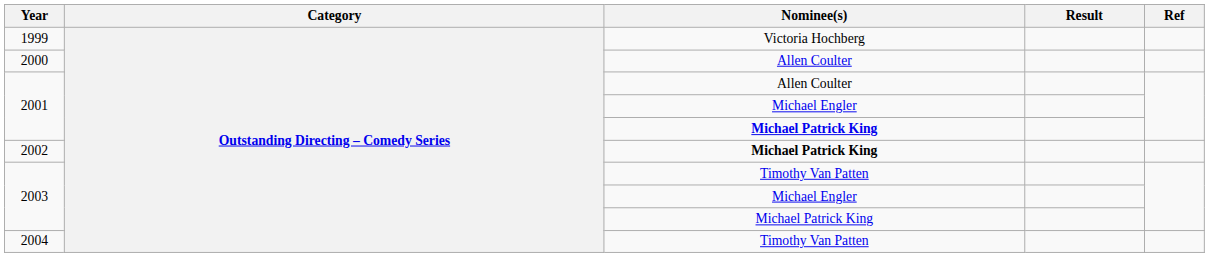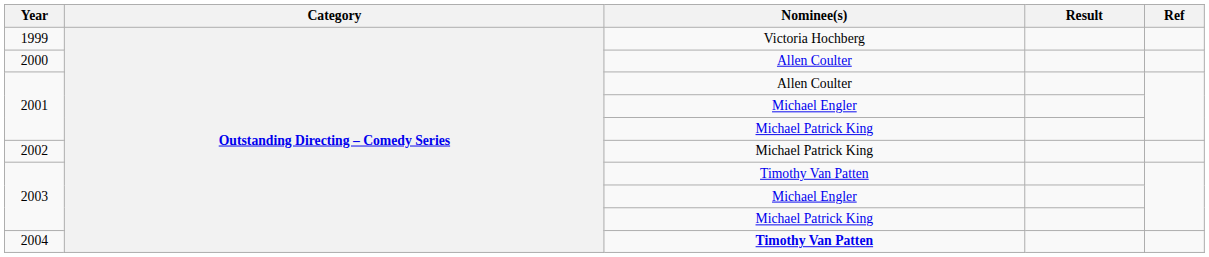(814, 128) bold -> (814, 128) normal
(814, 151) bold -> (814, 151) normal
(814, 241) normal -> (814, 241) bold
